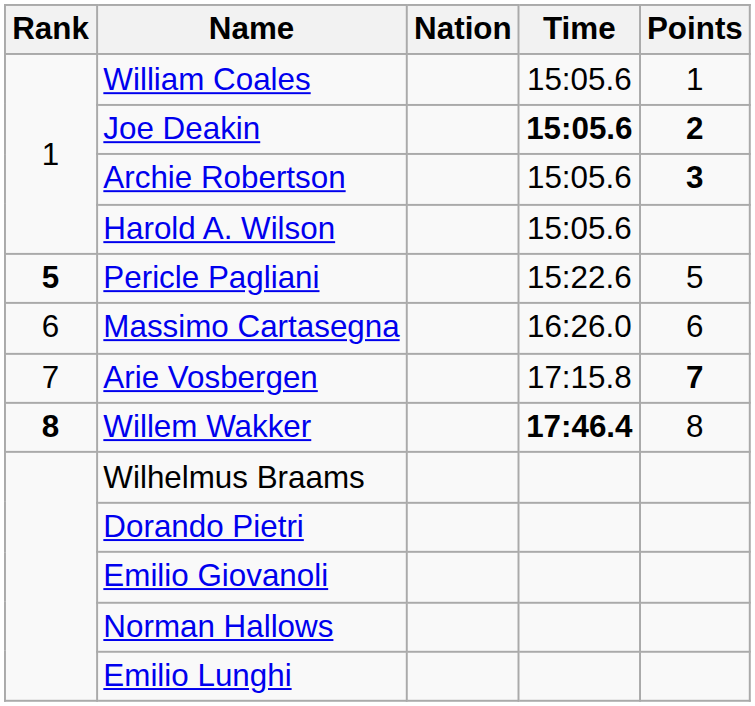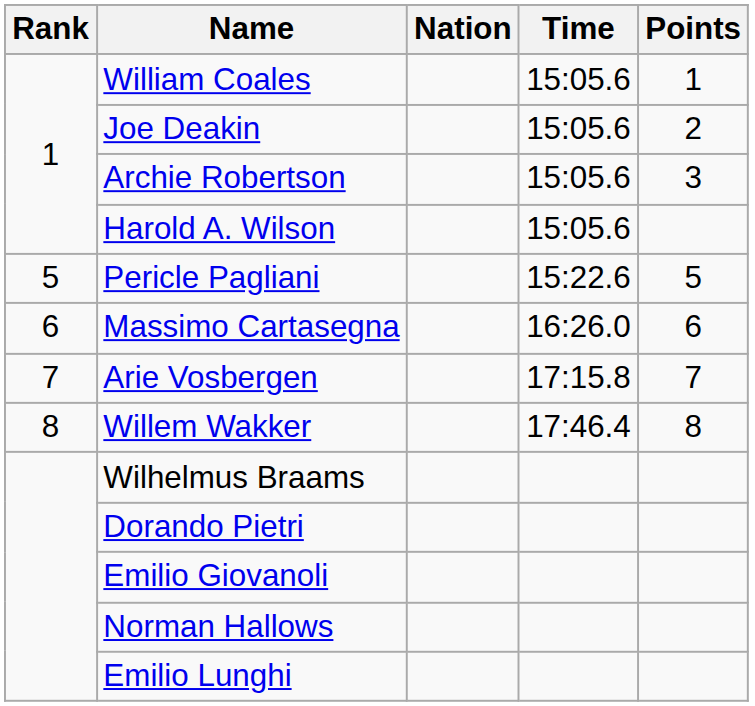(579, 128) bold -> (578, 128) normal
(695, 128) bold -> (693, 128) normal
(695, 178) bold -> (693, 178) normal
(51, 278) bold -> (51, 278) normal
(695, 377) bold -> (693, 377) normal
(51, 427) bold -> (51, 427) normal
(579, 427) bold -> (578, 427) normal
